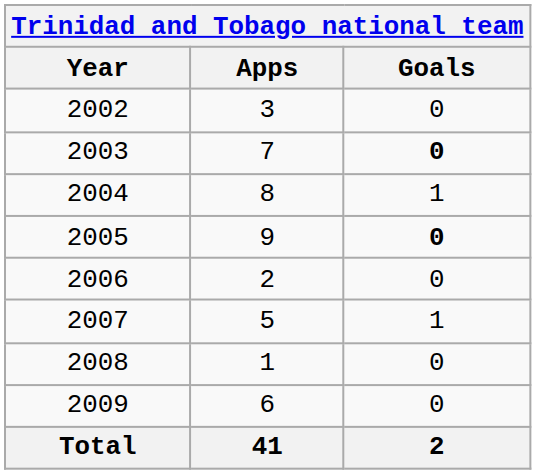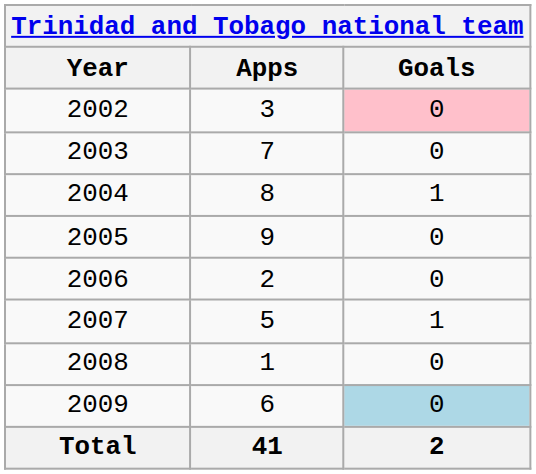(437, 110) no background -> (437, 110) pink background
(437, 153) bold -> (437, 153) normal
(437, 237) bold -> (437, 237) normal
(437, 406) no background -> (437, 406) lightblue background
